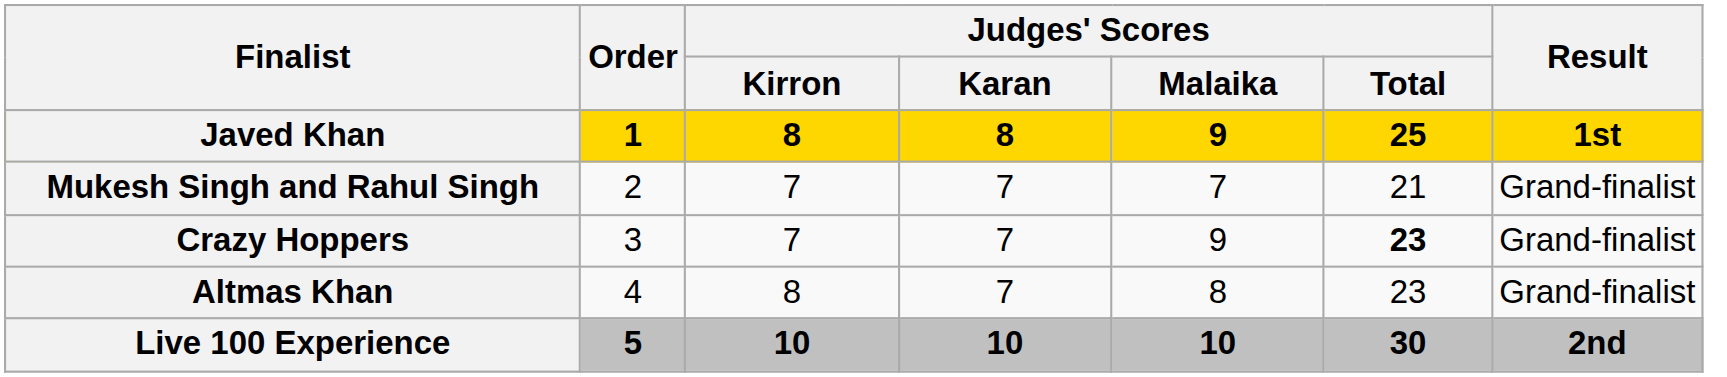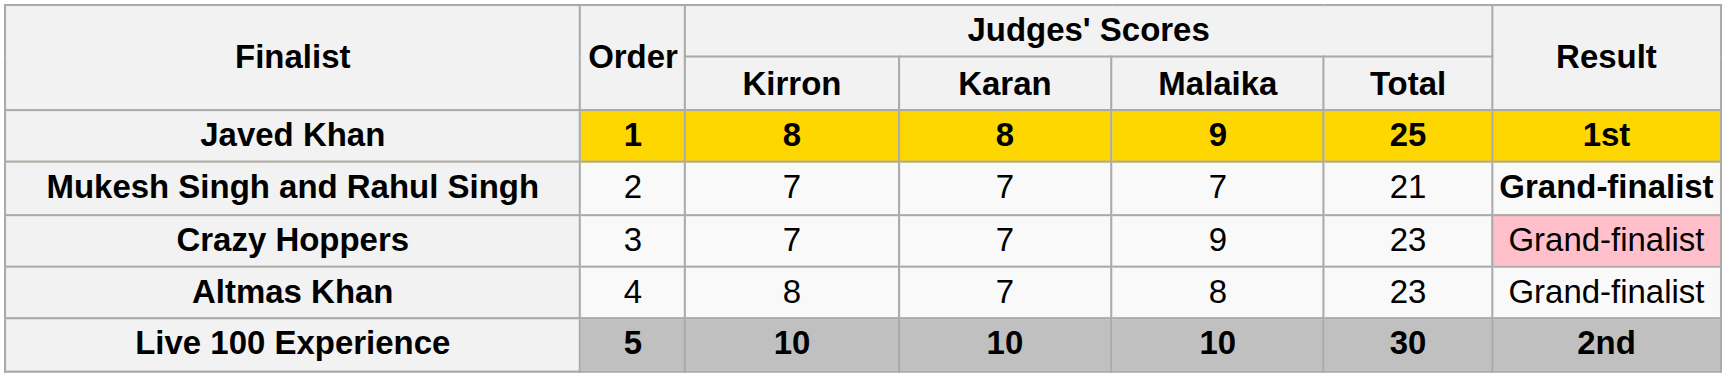(1597, 187) normal -> (1606, 187) bold
(1408, 239) bold -> (1408, 239) normal
(1597, 239) no background -> (1606, 239) pink background
